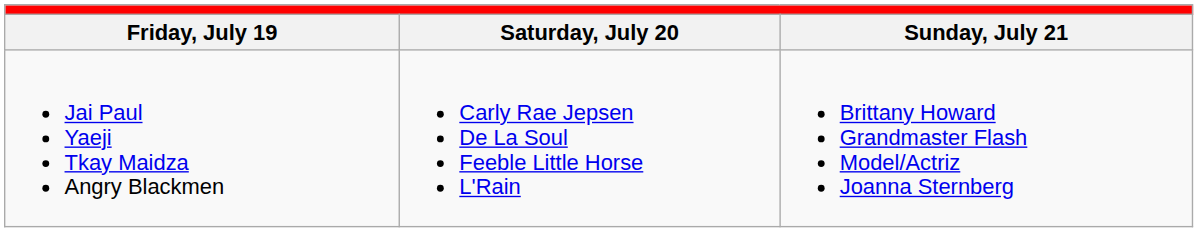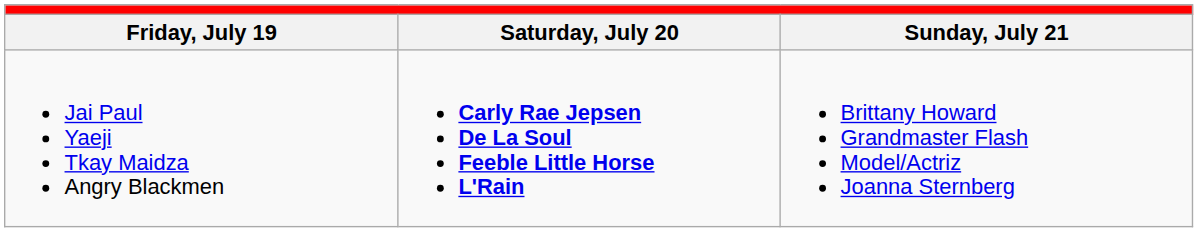(590, 151) normal -> (590, 151) bold
